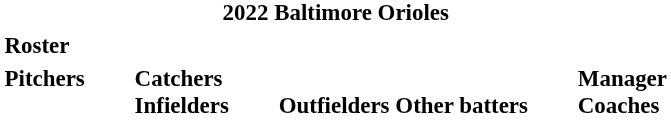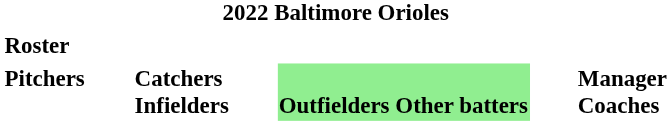(403, 105) no background -> (403, 105) lightgreen background
